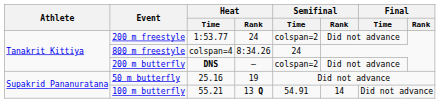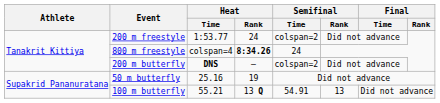(254, 51) normal -> (254, 51) bold
(339, 91) 14 -> (339, 91) 13
